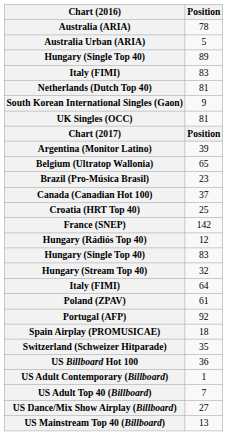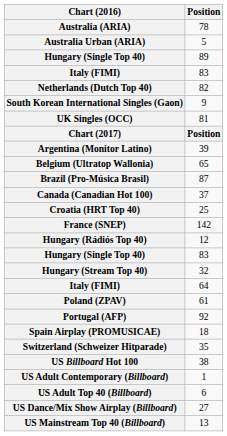(204, 88) 81 -> (204, 88) 82
(204, 179) 23 -> (204, 179) 87
(204, 362) 36 -> (204, 362) 38
(204, 392) 7 -> (204, 392) 6
